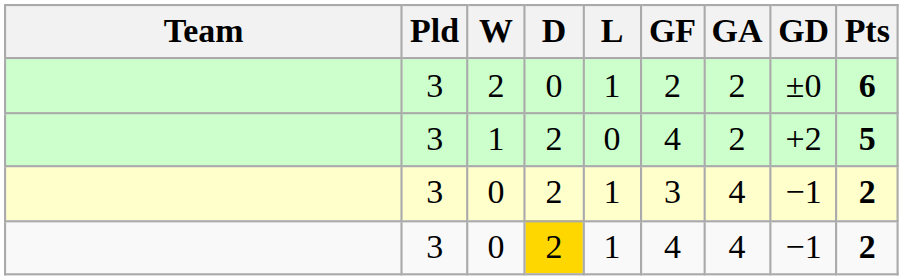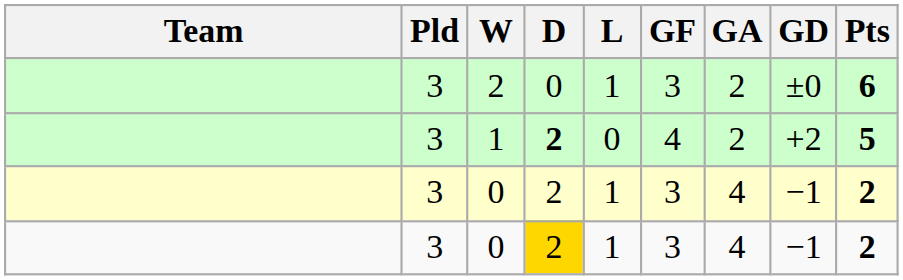(672, 85) 2 -> (672, 85) 3
(554, 138) normal -> (554, 138) bold
(672, 246) 4 -> (672, 246) 3
